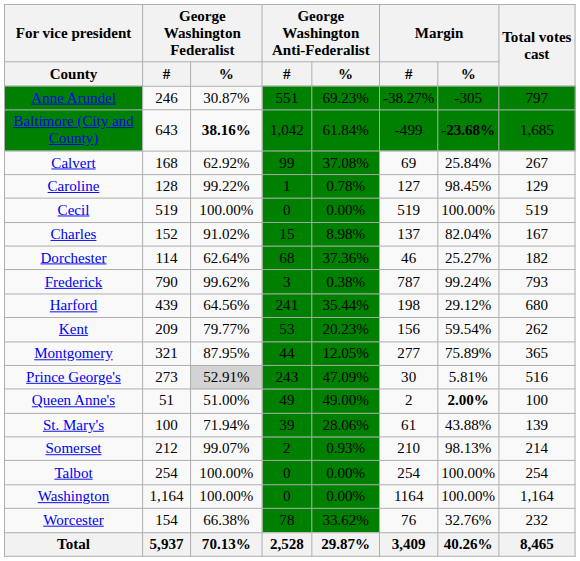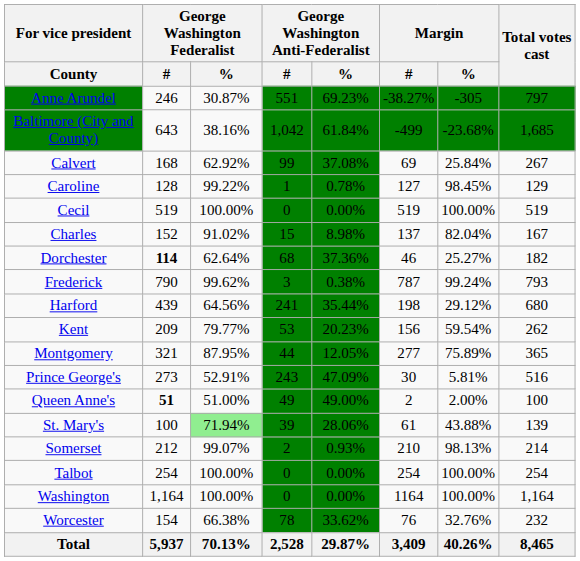(226, 130) bold -> (226, 130) normal
(468, 130) bold -> (468, 130) normal
(167, 258) normal -> (167, 258) bold
(226, 377) lightgrey background -> (226, 377) no background
(167, 401) normal -> (167, 401) bold
(468, 401) bold -> (468, 401) normal
(226, 424) no background -> (226, 424) lightgreen background
